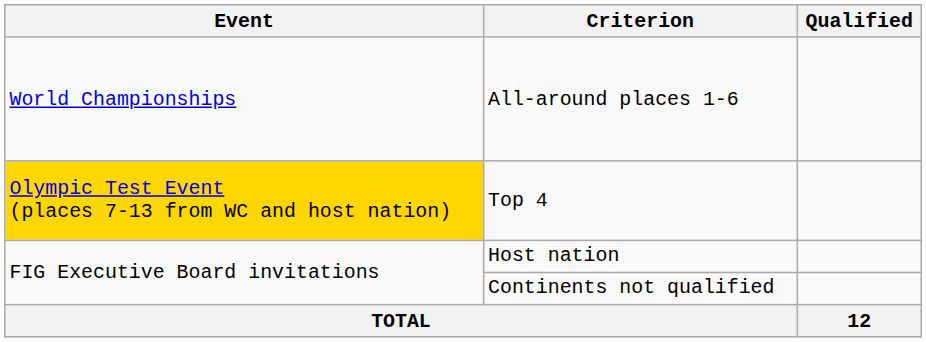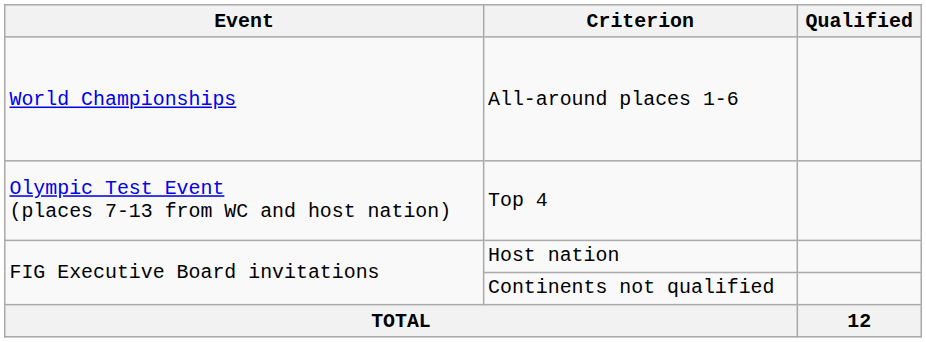(230, 201) gold background -> (230, 201) no background
